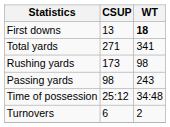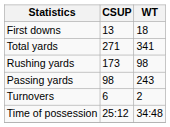(142, 30) bold -> (142, 30) normal
rows swapped: (30, 113) <-> (52, 97)
